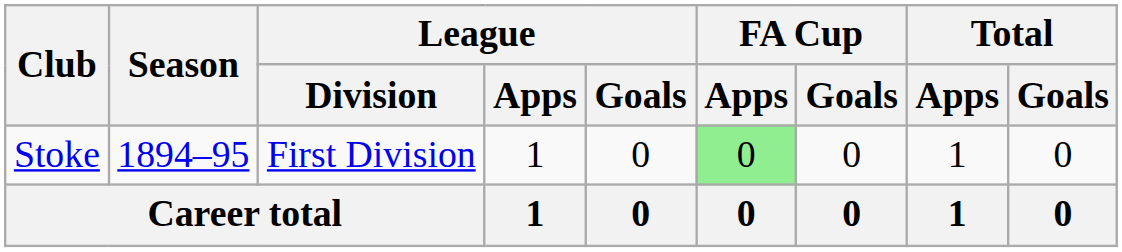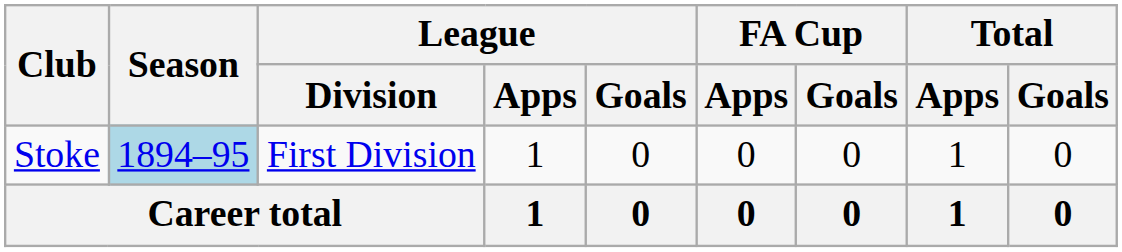(183, 154) no background -> (183, 154) lightblue background
(746, 154) lightgreen background -> (746, 154) no background
